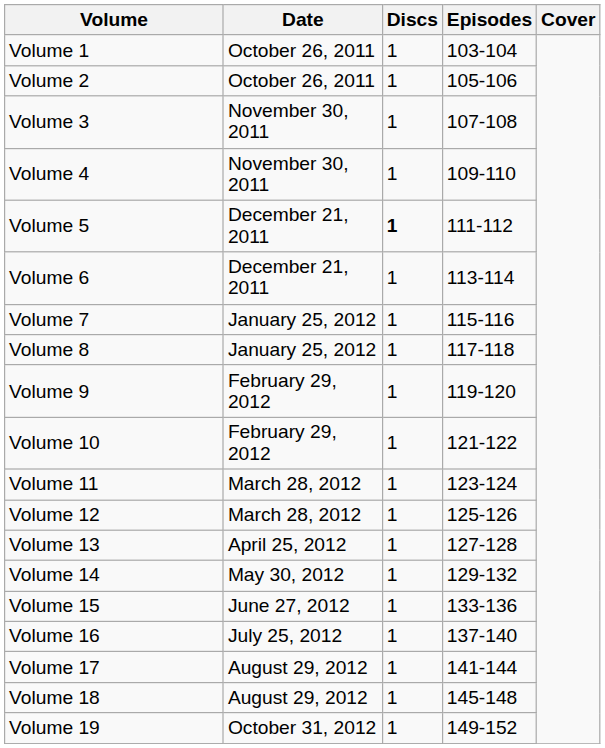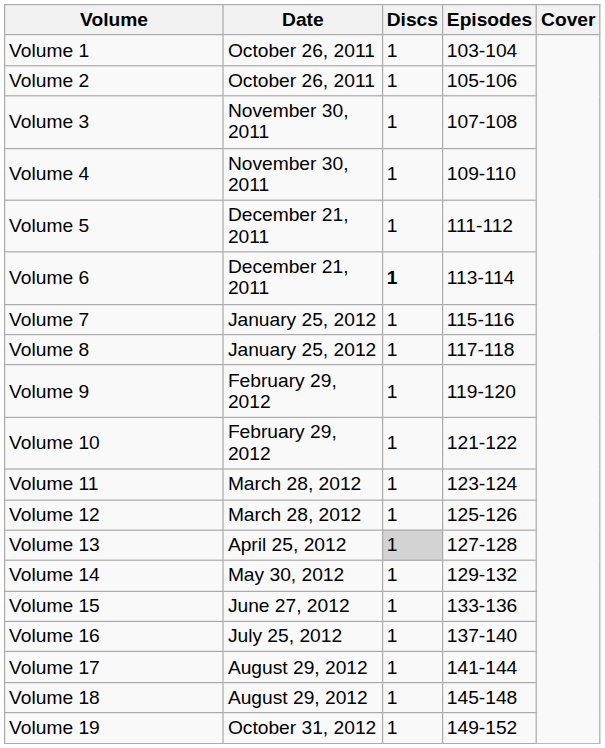(392, 225) bold -> (392, 225) normal
(392, 278) normal -> (392, 278) bold
(392, 545) no background -> (392, 545) lightgrey background
